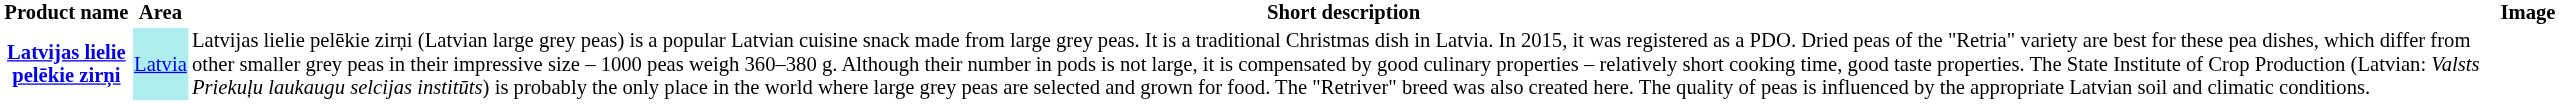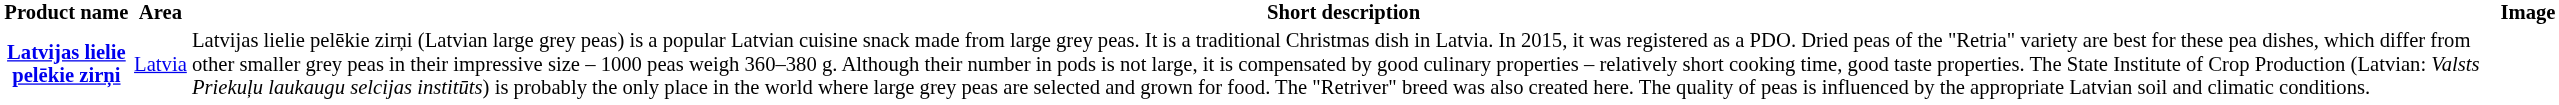(160, 63) paleturquoise background -> (160, 63) no background
